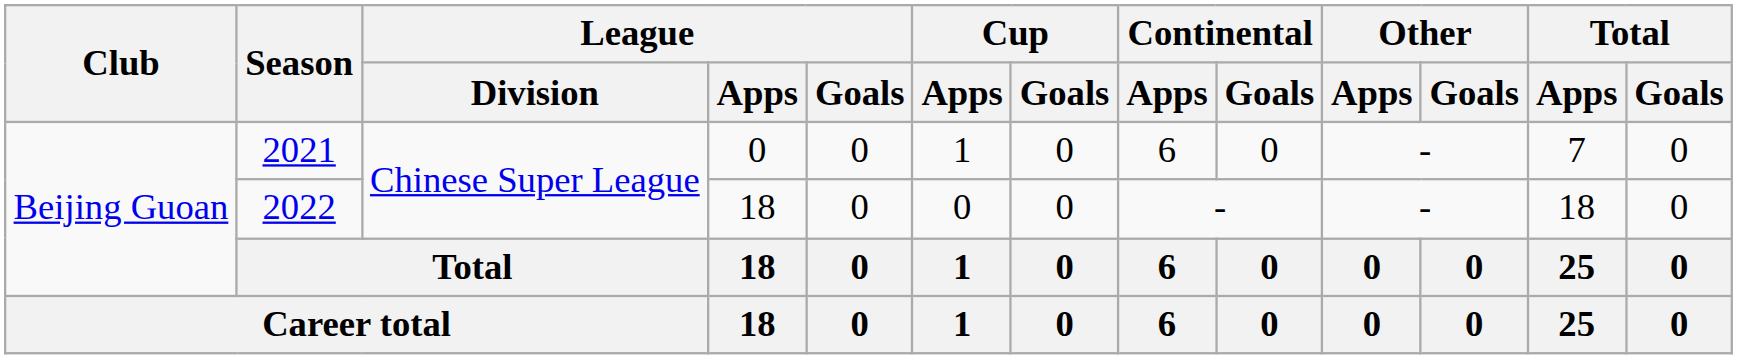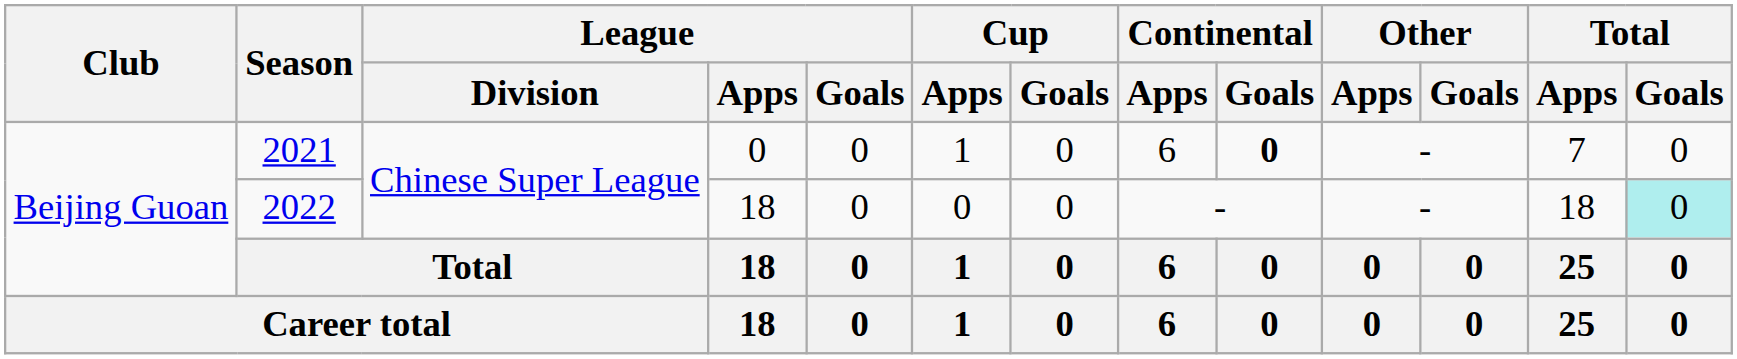(1269, 149) normal -> (1269, 149) bold
(1679, 207) no background -> (1679, 207) paleturquoise background
